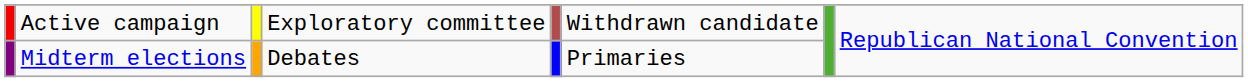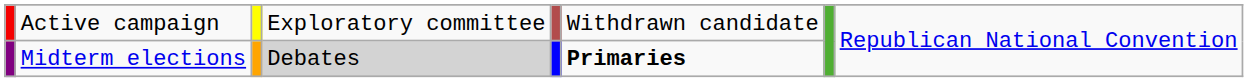(314, 59) no background -> (314, 59) lightgrey background
(626, 59) normal -> (626, 59) bold
